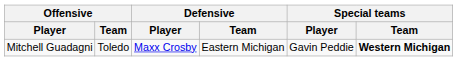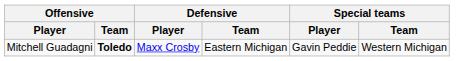(113, 47) normal -> (115, 47) bold
(404, 47) bold -> (404, 47) normal
